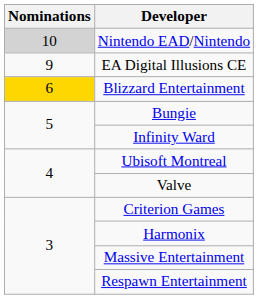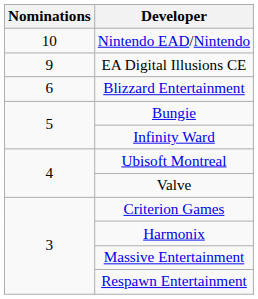(49, 40) lightgrey background -> (49, 40) no background
(49, 88) gold background -> (49, 88) no background
